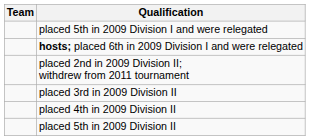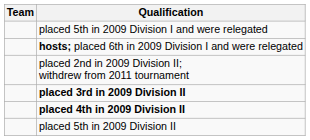(108, 93) normal -> (112, 93) bold
(107, 110) normal -> (112, 110) bold
